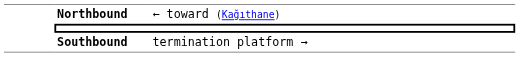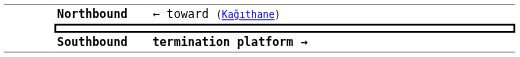(230, 42) normal -> (230, 42) bold
